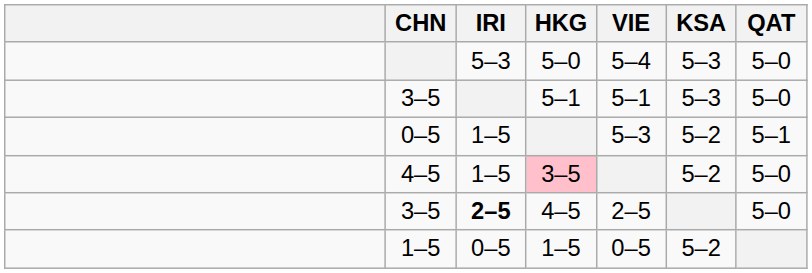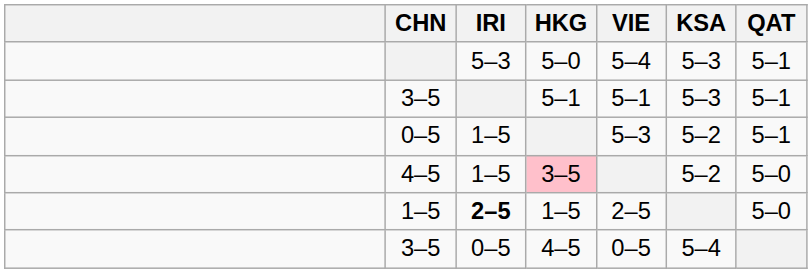(771, 60) 5–0 -> (771, 60) 5–1
(771, 98) 5–0 -> (771, 98) 5–1
(421, 211) 3–5 -> (421, 211) 1–5
(561, 211) 4–5 -> (561, 211) 1–5
(421, 248) 1–5 -> (421, 248) 3–5
(561, 248) 1–5 -> (561, 248) 4–5
(701, 248) 5–2 -> (701, 248) 5–4
